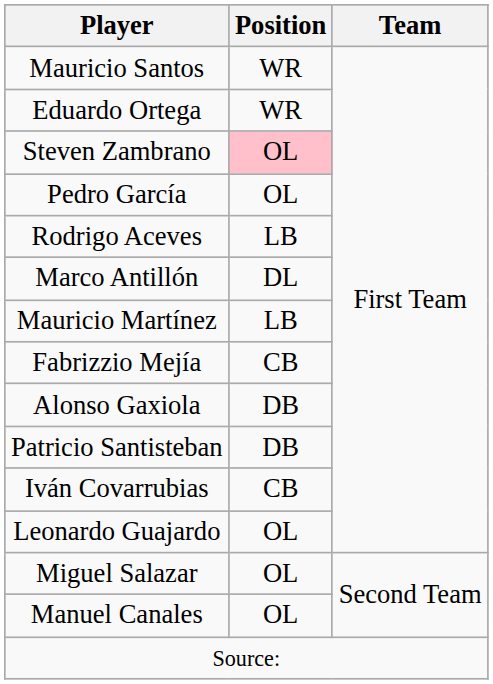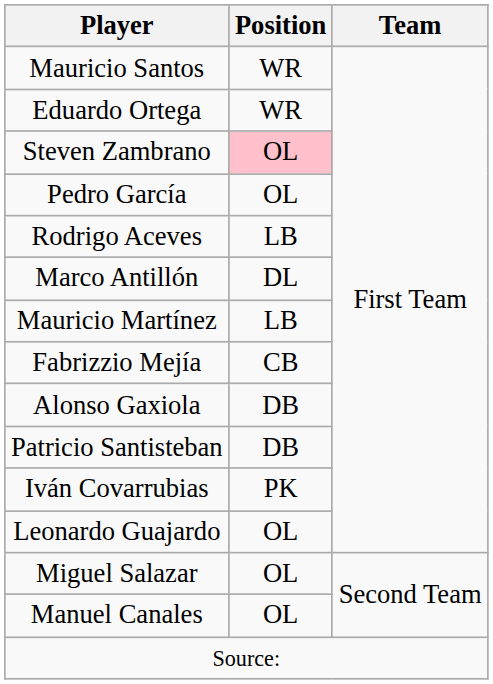(281, 488) CB -> (281, 488) PK
